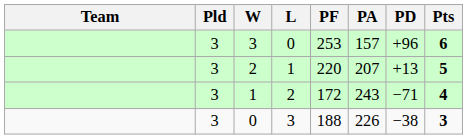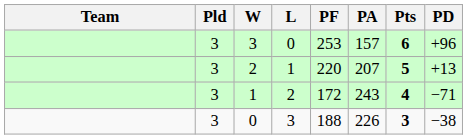columns swapped: (405, 17) <-> (443, 17)
